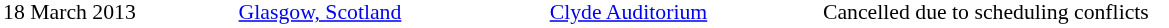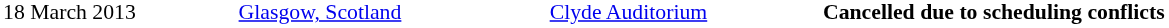(986, 11) normal -> (994, 11) bold
